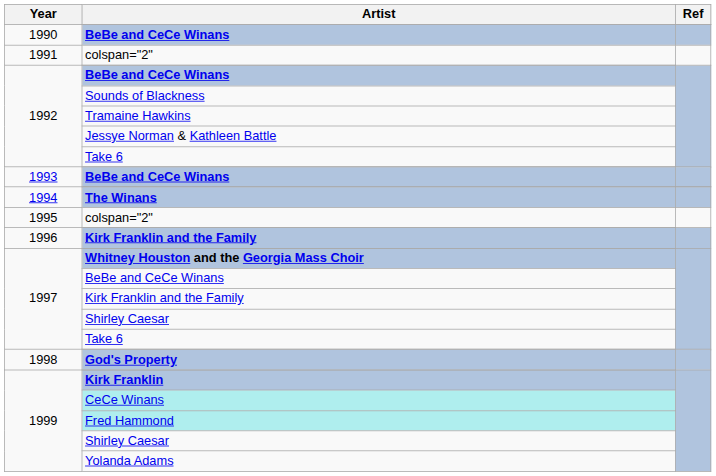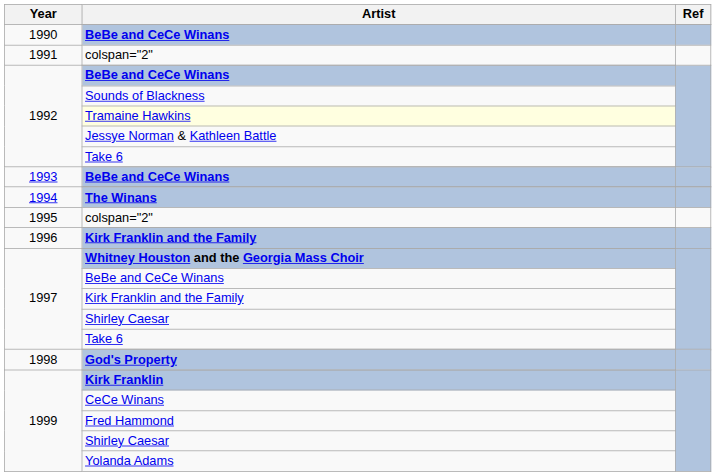(138, 116) no background -> (138, 116) lightyellow background
(125, 400) paleturquoise background -> (125, 400) no background
(130, 420) paleturquoise background -> (130, 420) no background
